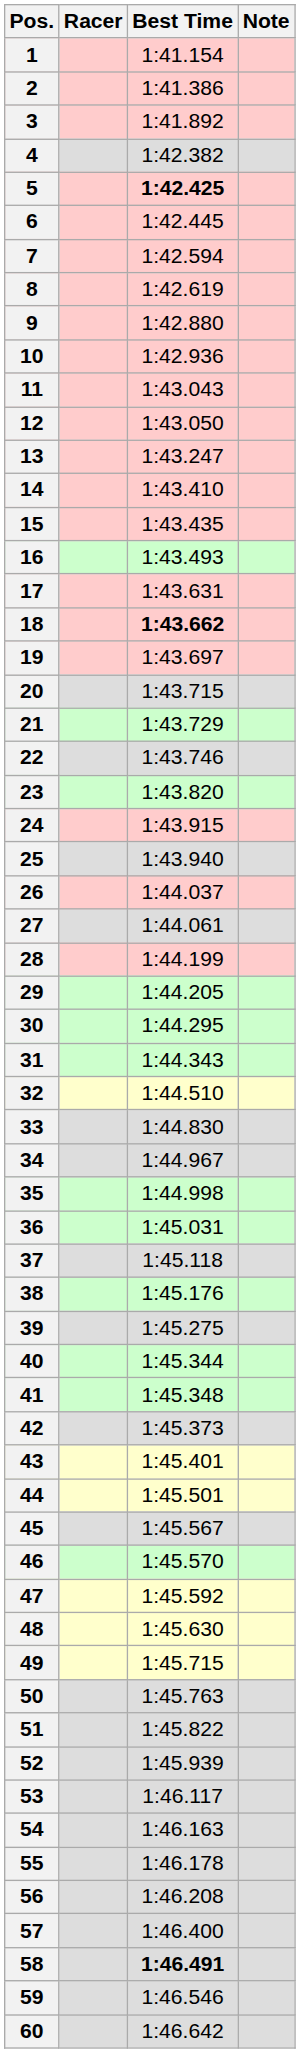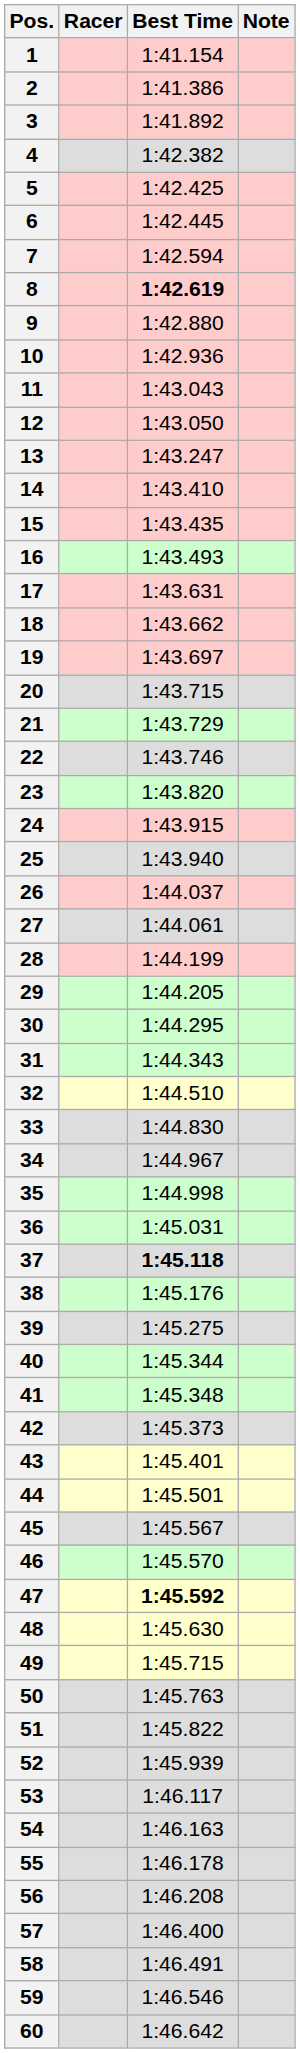(183, 188) bold -> (183, 188) normal
(183, 289) normal -> (183, 289) bold
(183, 624) bold -> (183, 624) normal
(183, 1260) normal -> (183, 1260) bold
(183, 1595) normal -> (183, 1595) bold
(183, 1963) bold -> (183, 1963) normal
